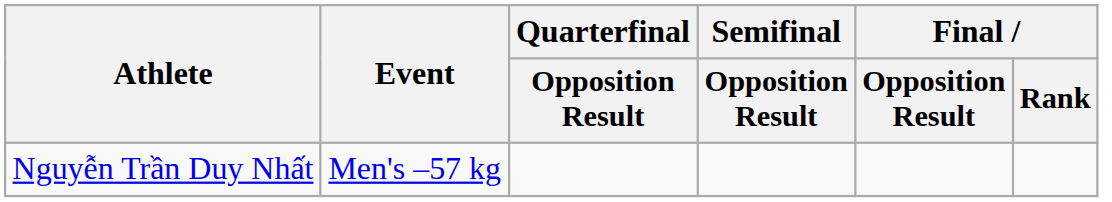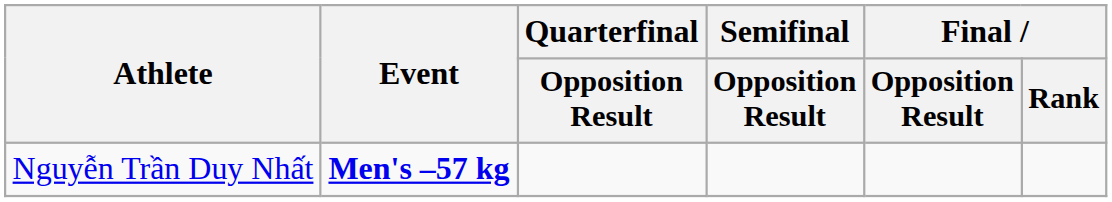(415, 169) normal -> (419, 169) bold
